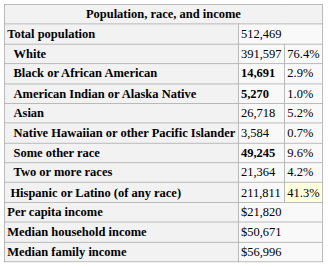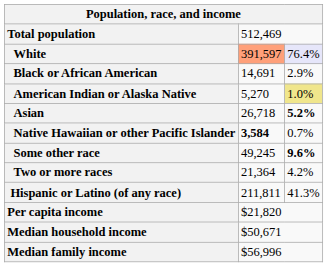(261, 53) no background -> (261, 53) lightsalmon background
(303, 53) no background -> (303, 53) lavender background
(258, 73) bold -> (258, 73) normal
(255, 93) bold -> (255, 93) normal
(300, 93) no background -> (300, 93) khaki background
(300, 113) normal -> (301, 113) bold
(255, 133) normal -> (255, 133) bold
(258, 152) bold -> (258, 152) normal
(300, 152) normal -> (301, 152) bold
(303, 192) lightyellow background -> (303, 192) no background
